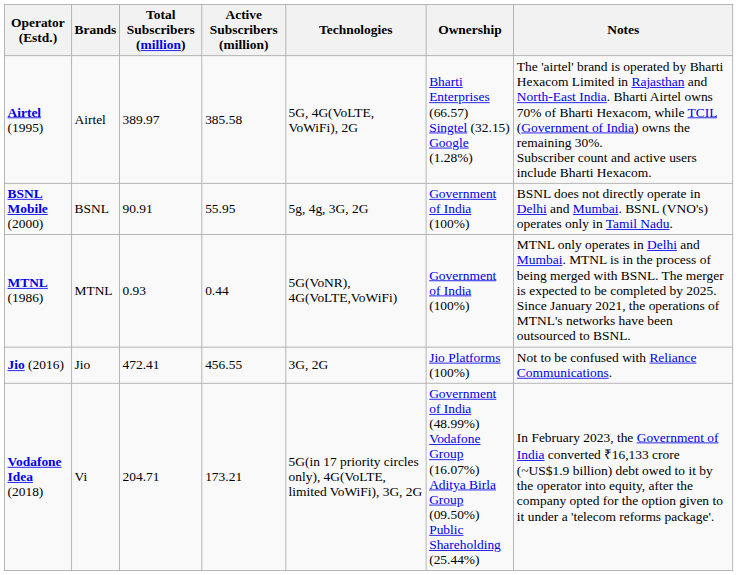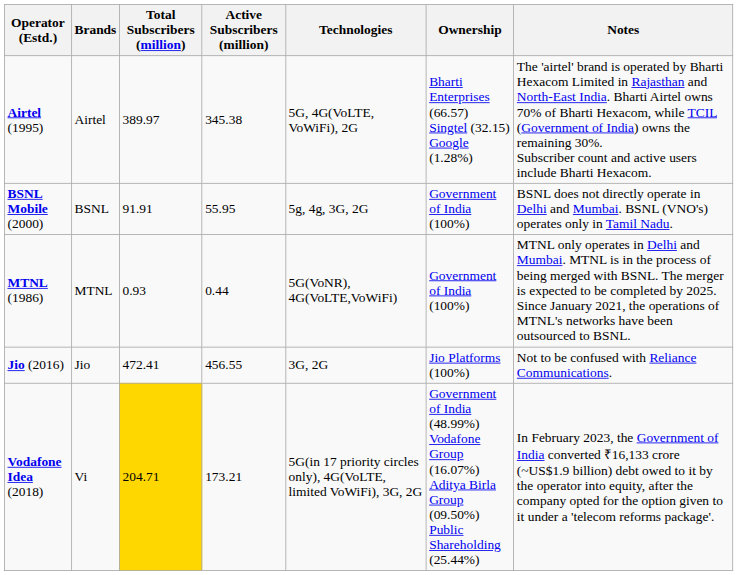(224, 119) 385.58 -> (224, 119) 345.38
(138, 208) 90.91 -> (138, 208) 91.91
(141, 477) no background -> (141, 477) gold background
